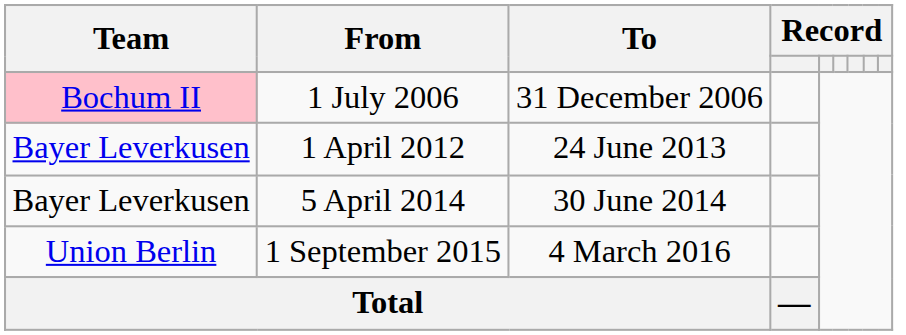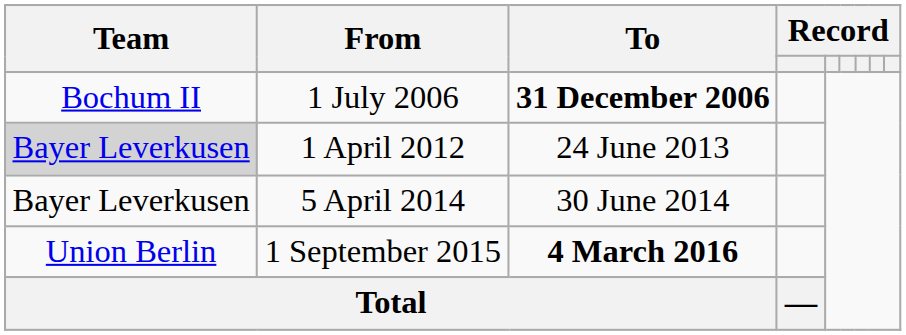(131, 96) pink background -> (131, 96) no background
(640, 96) normal -> (643, 96) bold
(131, 148) no background -> (131, 148) lightgrey background
(640, 251) normal -> (643, 251) bold
